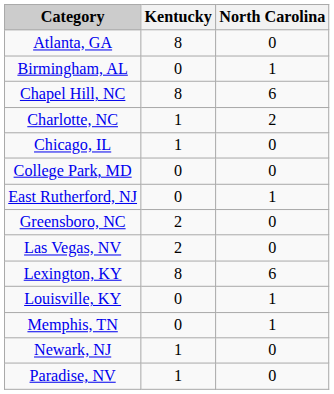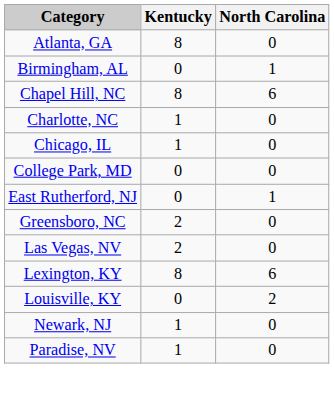(272, 119) 2 -> (272, 119) 0
(272, 299) 1 -> (272, 299) 2
- row: (73, 324)
